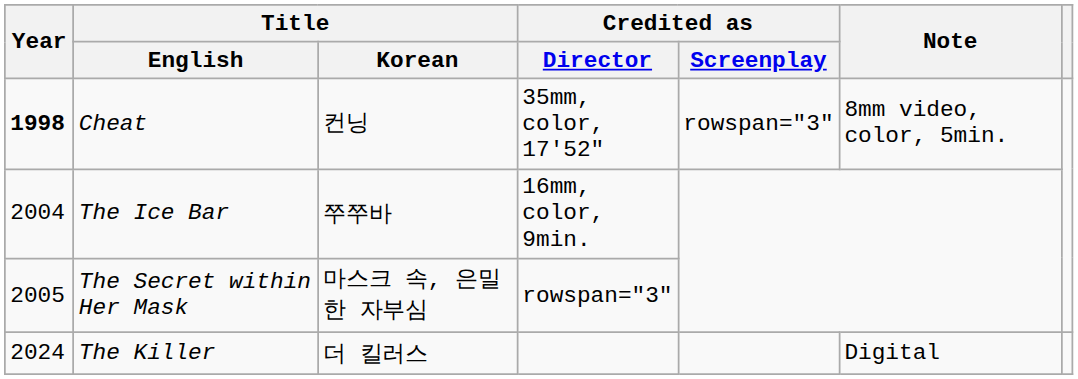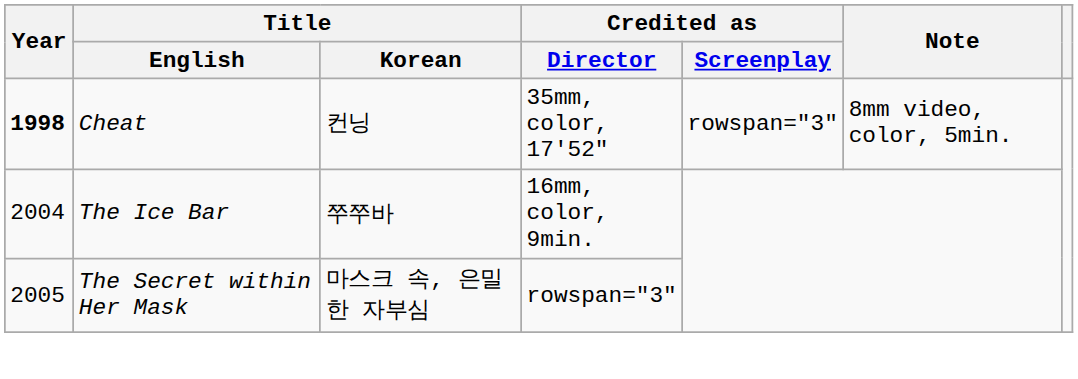- row: (147, 353)
